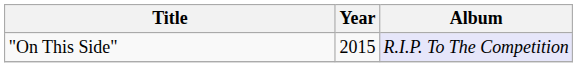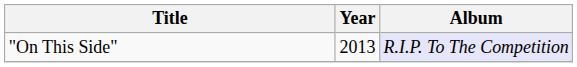(357, 47) 2015 -> (357, 47) 2013
